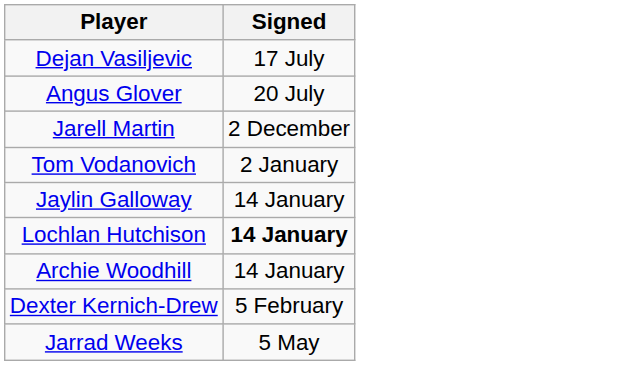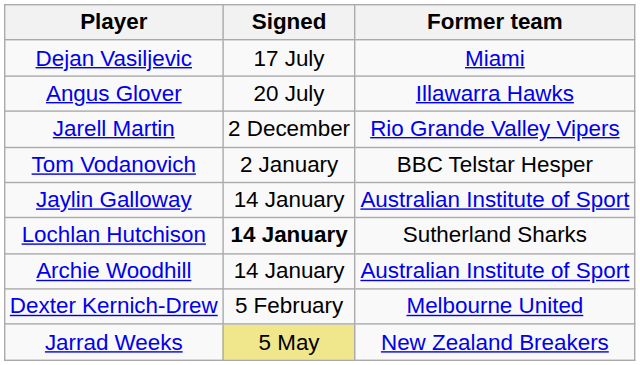+ column: (495, 22)
(289, 341) no background -> (289, 341) khaki background
